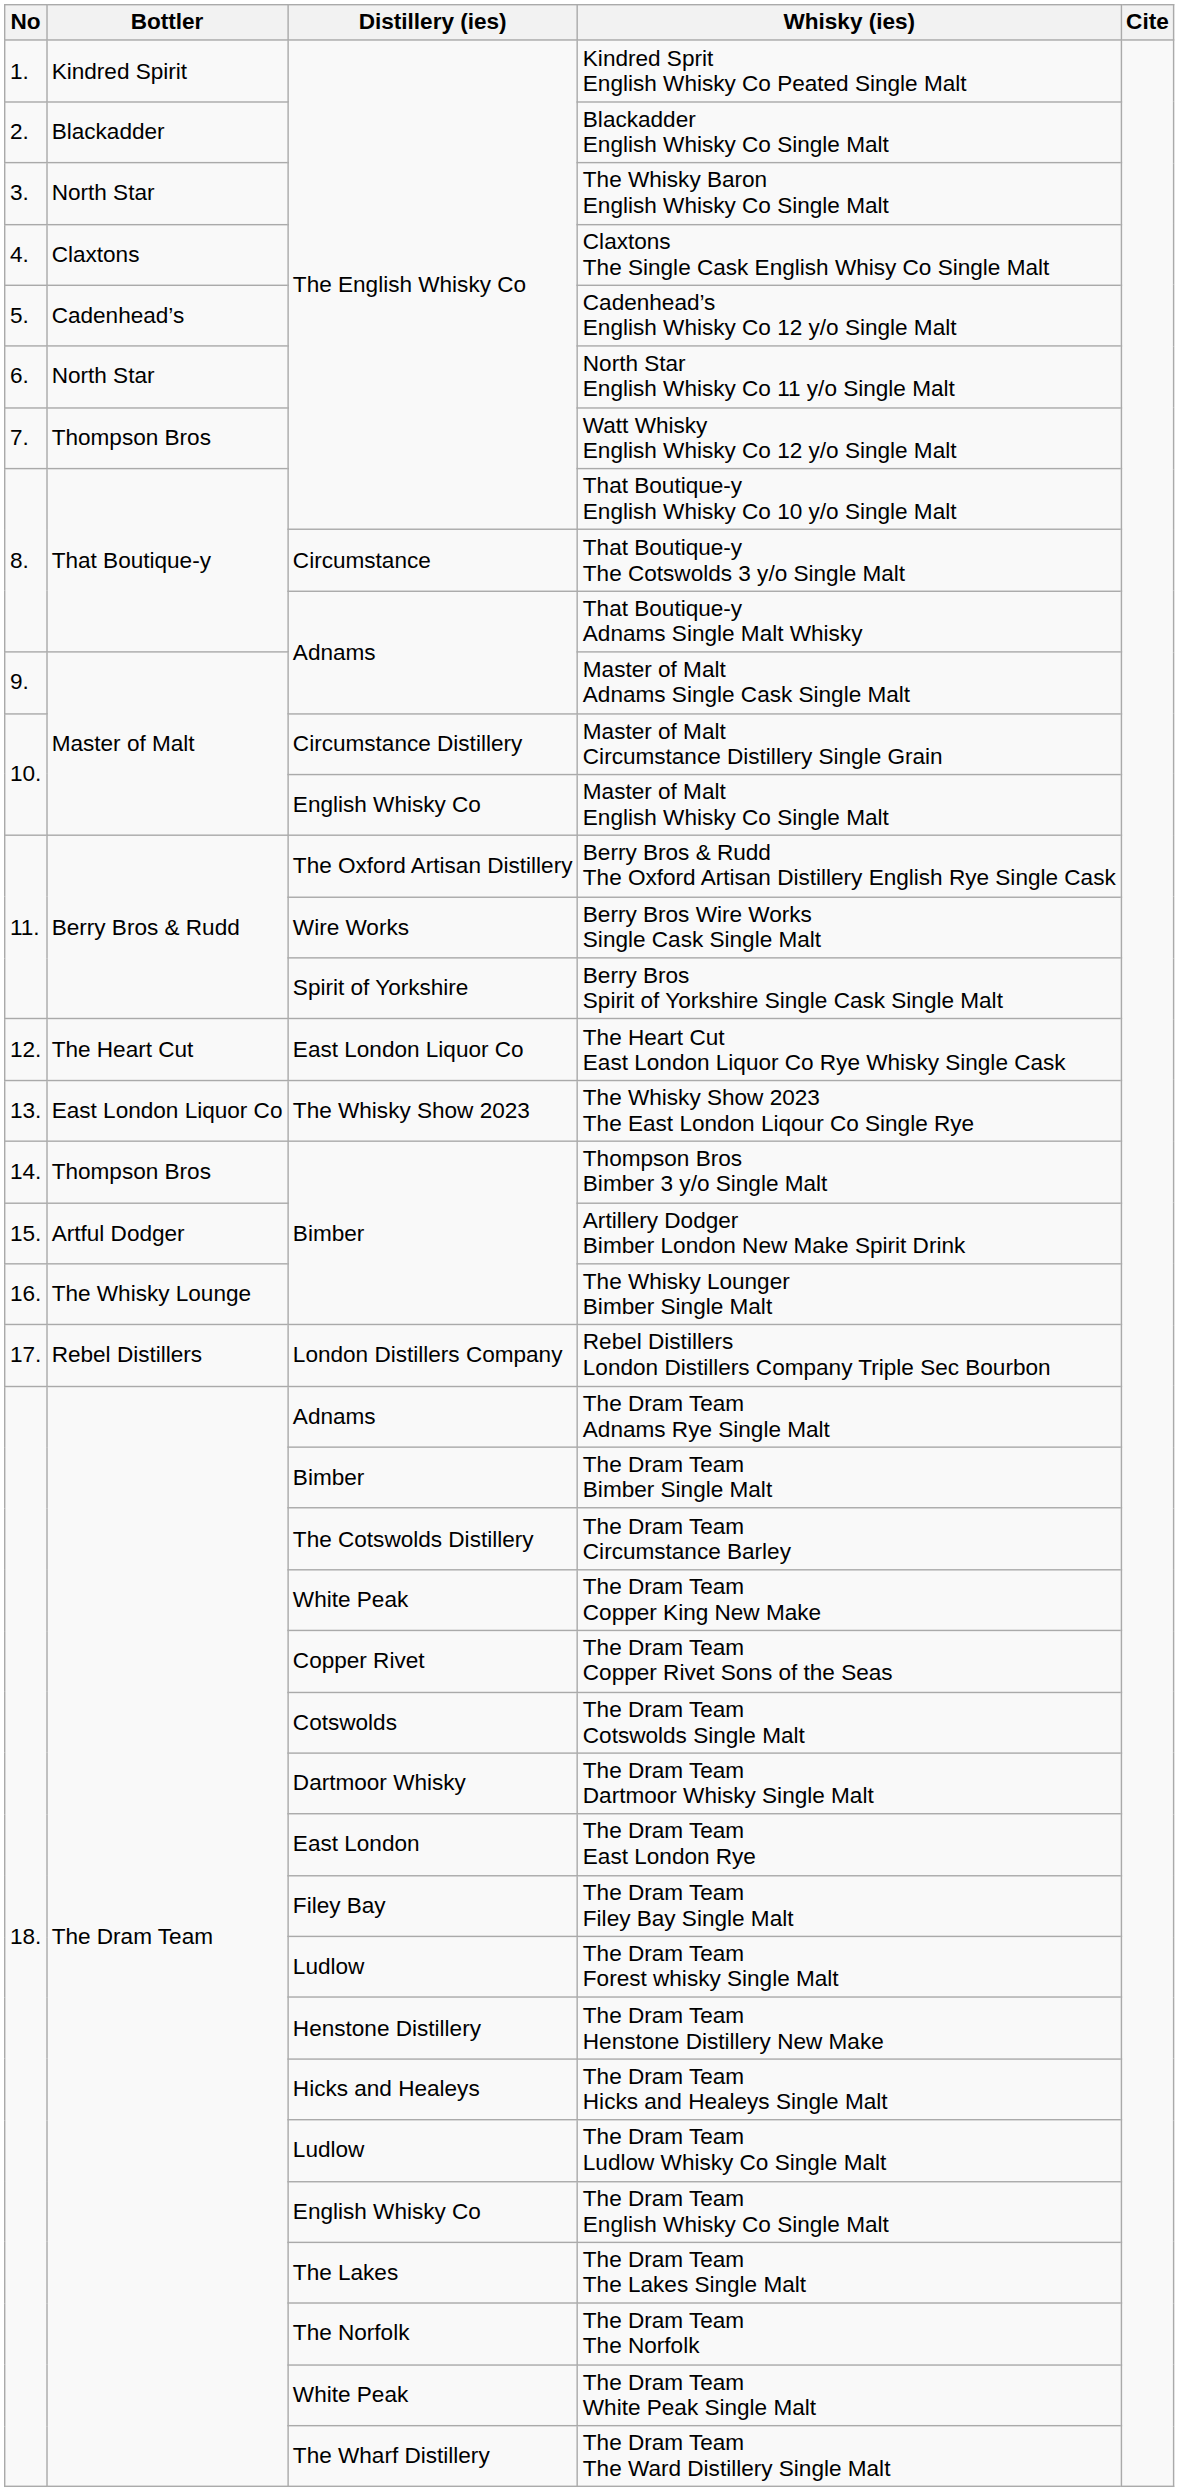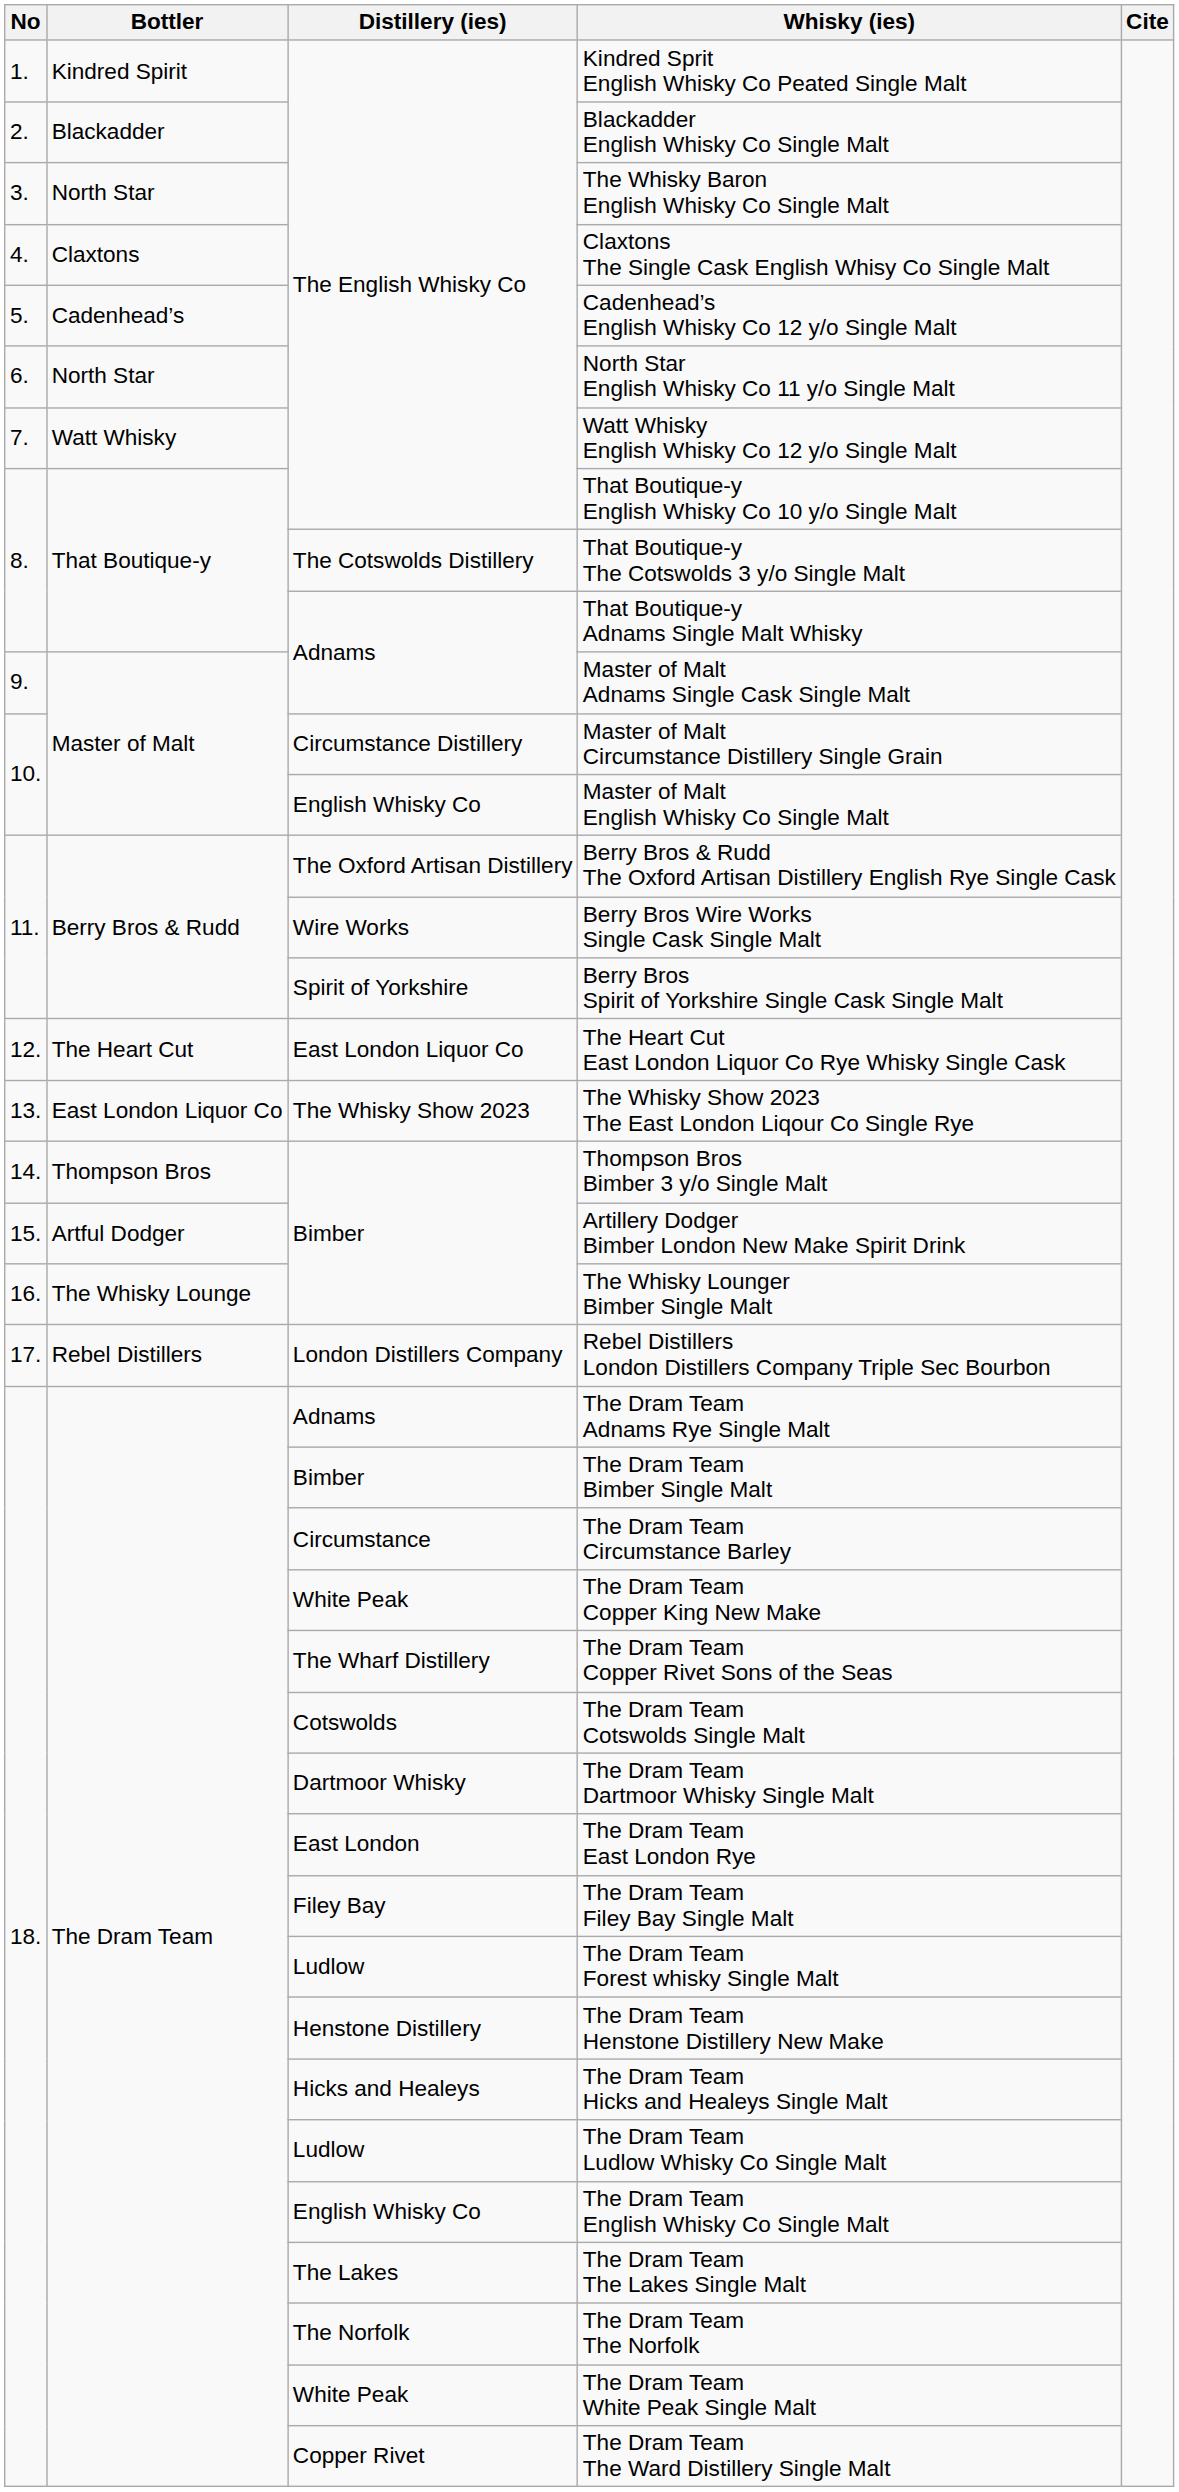(131, 437) Thompson Bros -> (114, 437) Watt Whisky
(362, 560) Circumstance -> (413, 560) The Cotswolds Distillery
(413, 1538) The Cotswolds Distillery -> (362, 1538) Circumstance
(359, 1660) Copper Rivet -> (391, 1660) The Wharf Distillery
(391, 2456) The Wharf Distillery -> (359, 2456) Copper Rivet
